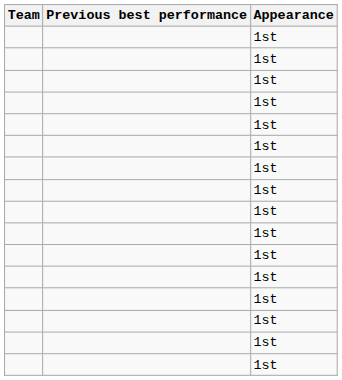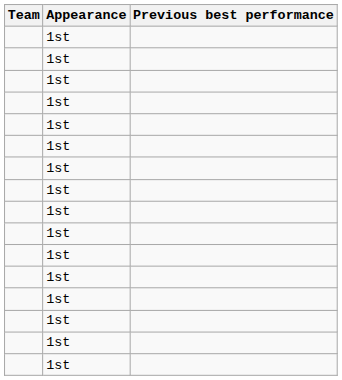columns swapped: (294, 15) <-> (147, 15)
